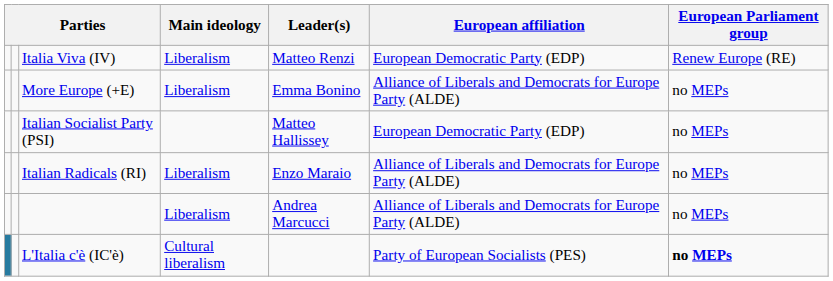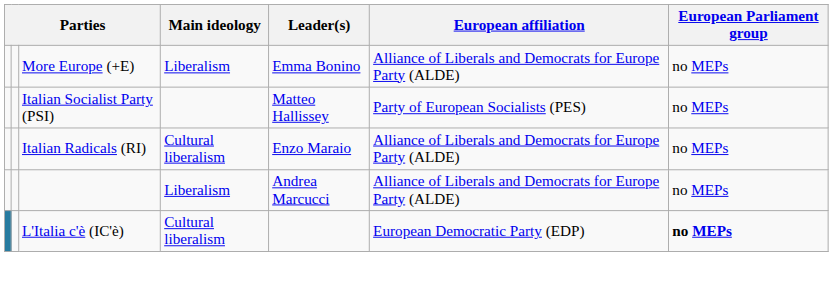- row: (69, 57)
(479, 131) European Democratic Party (EDP) -> (480, 107) Party of European Socialists (PES)
(197, 172) Liberalism -> (195, 148) Cultural liberalism
(480, 255) Party of European Socialists (PES) -> (479, 231) European Democratic Party (EDP)
